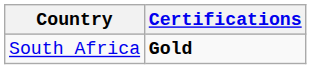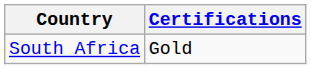(171, 49) bold -> (171, 49) normal
